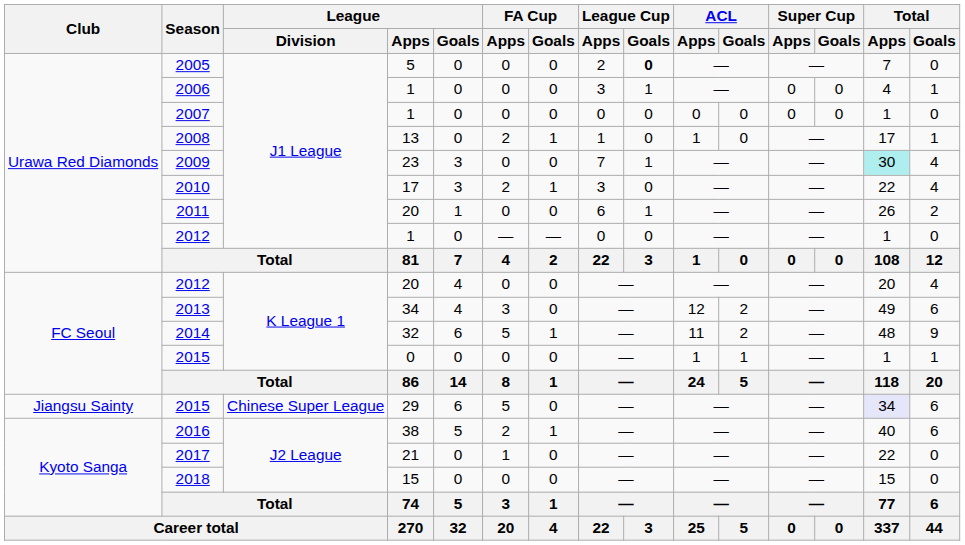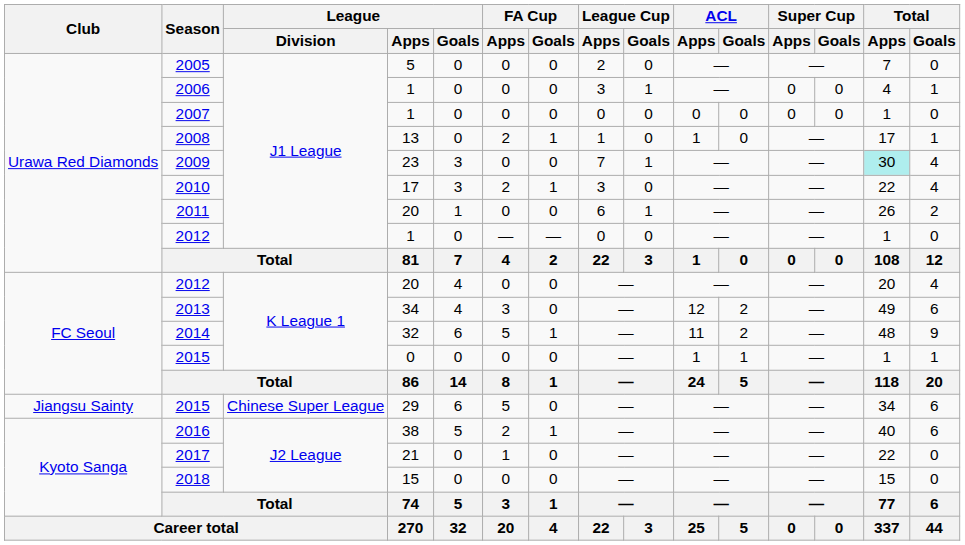(649, 65) bold -> (649, 65) normal
(887, 406) lavender background -> (887, 406) no background
